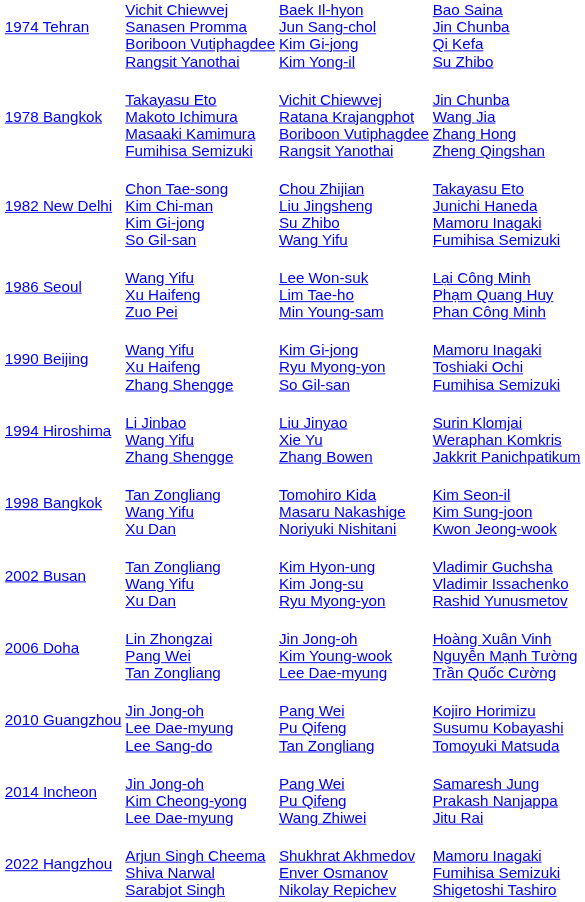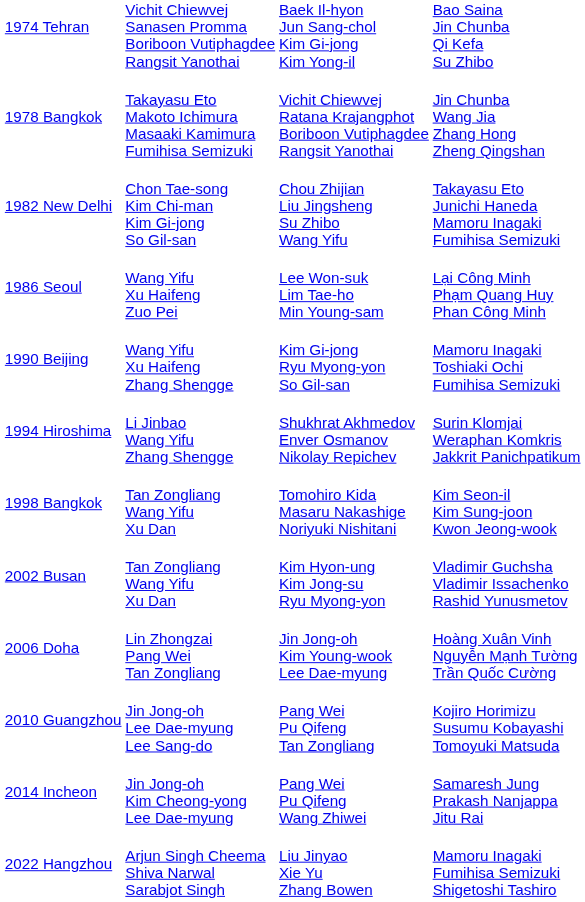(326, 439) Liu Jinyao Xie Yu Zhang Bowen -> (347, 439) Shukhrat Akhmedov Enver Osmanov Nikolay Repichev
(347, 873) Shukhrat Akhmedov Enver Osmanov Nikolay Repichev -> (326, 873) Liu Jinyao Xie Yu Zhang Bowen
